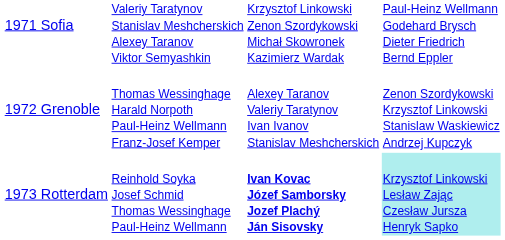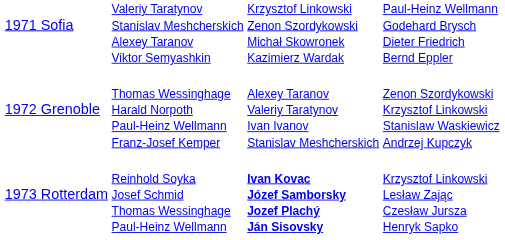(435, 203) paleturquoise background -> (435, 203) no background
